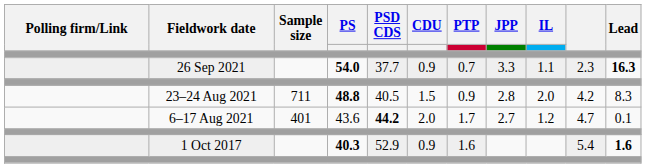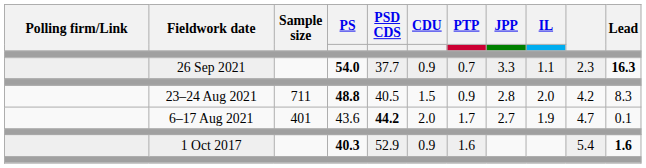(546, 118) 1.2 -> (546, 118) 1.9
